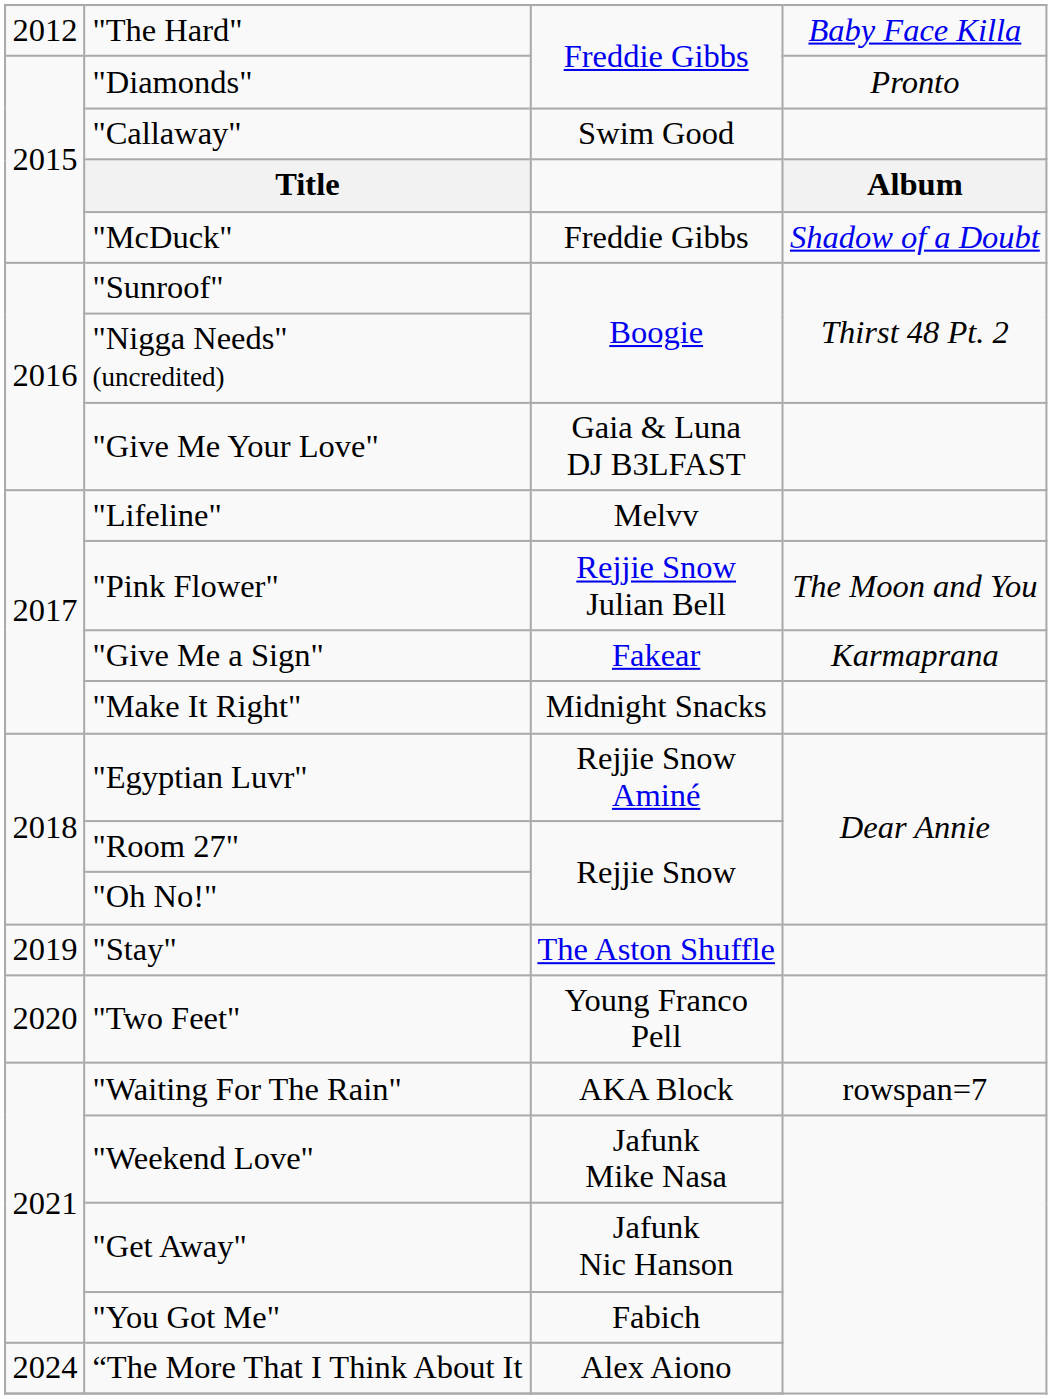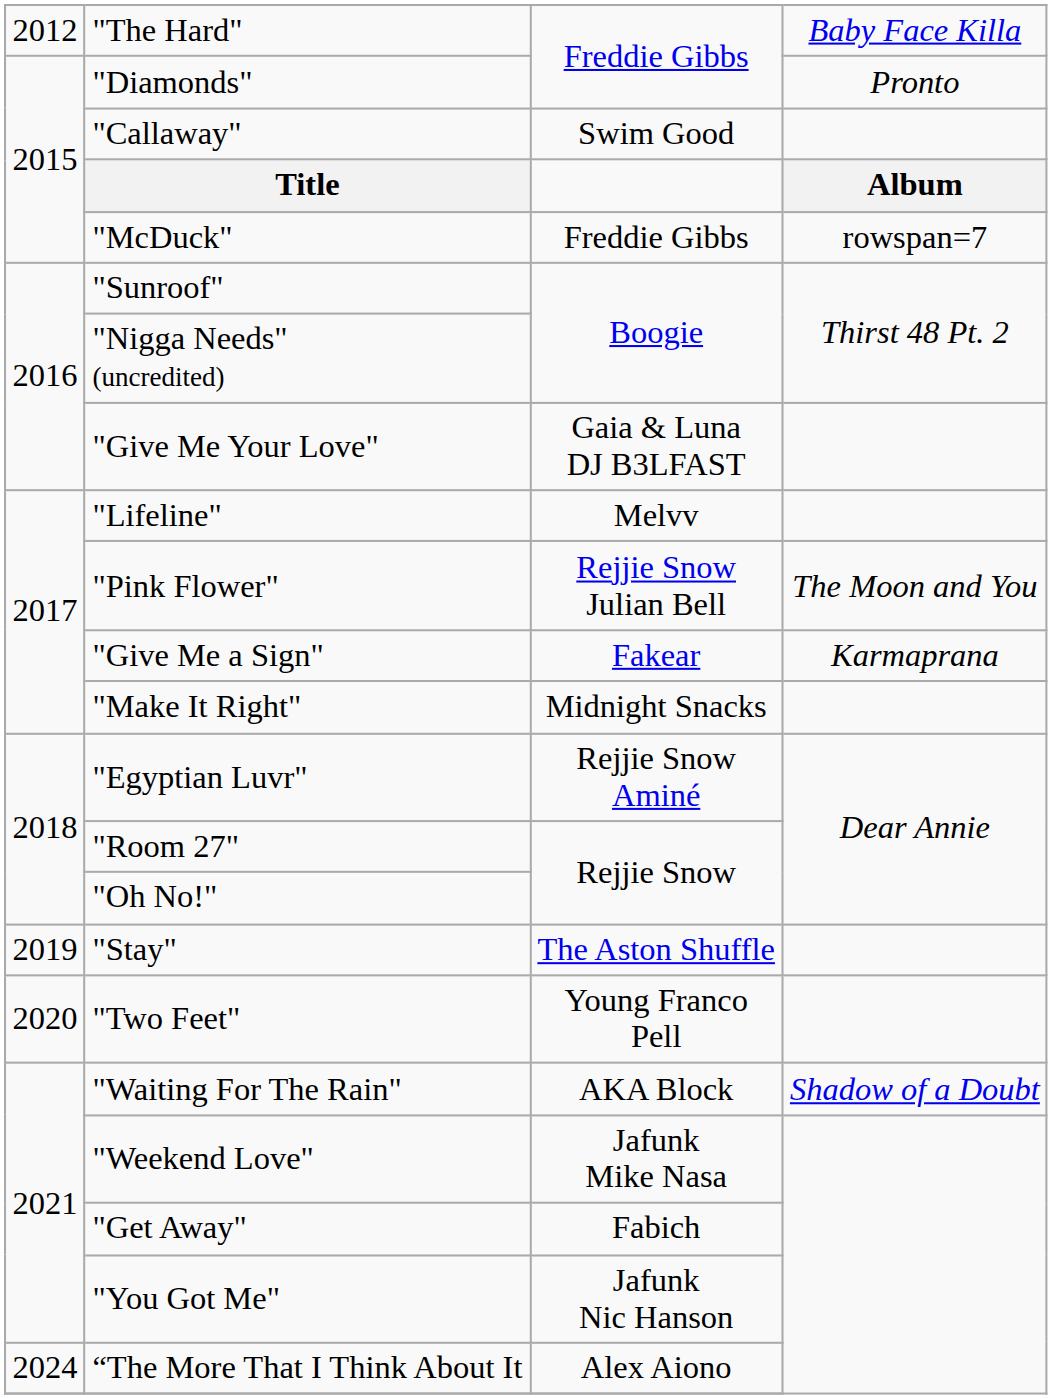(915, 236) Shadow of a Doubt -> (915, 236) rowspan=7
(915, 1088) rowspan=7 -> (915, 1088) Shadow of a Doubt
(656, 1246) Jafunk Nic Hanson -> (656, 1228) Fabich
(656, 1316) Fabich -> (656, 1297) Jafunk Nic Hanson
